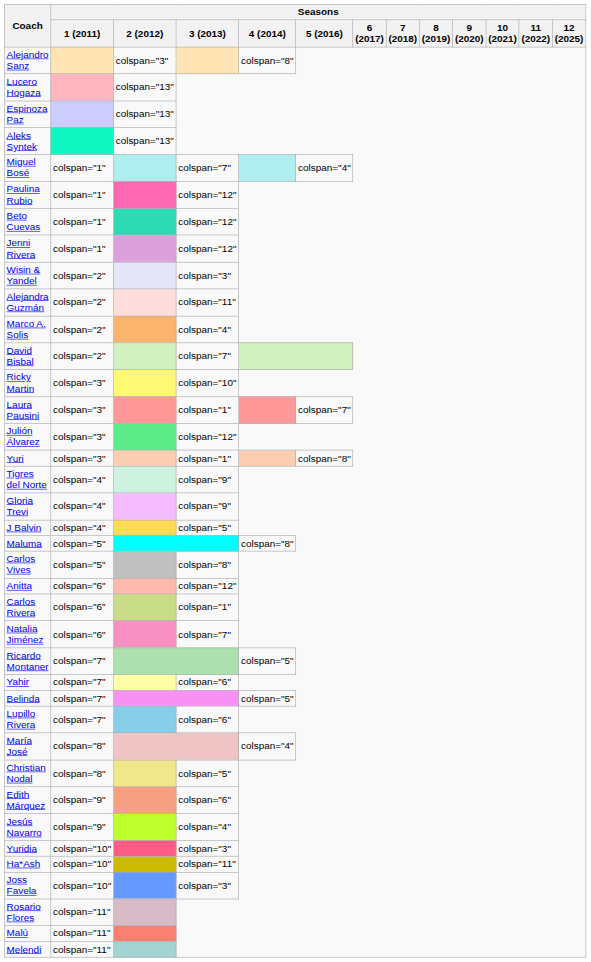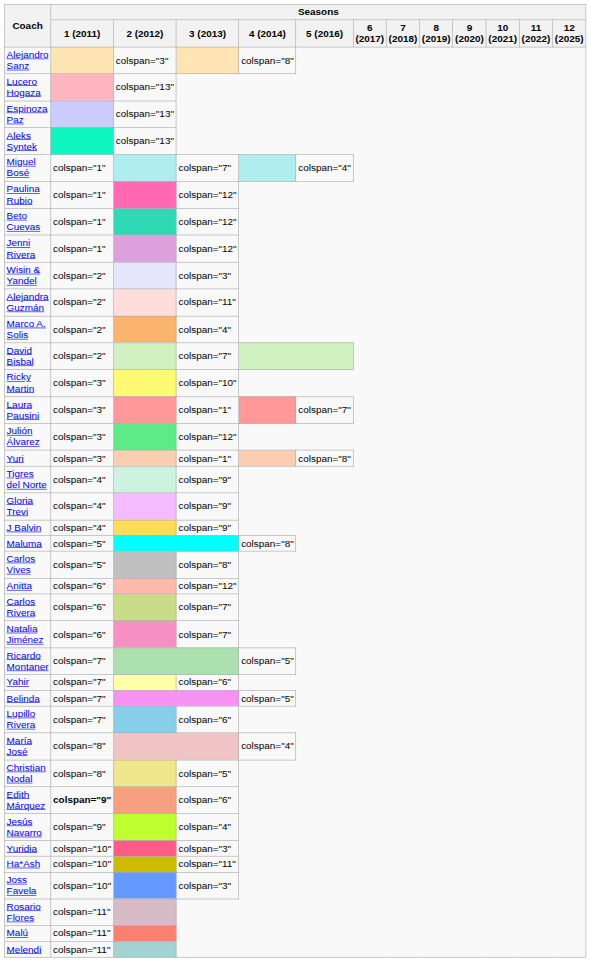(205, 527) colspan="5" -> (205, 527) colspan="9"
(205, 607) colspan="1" -> (205, 607) colspan="7"
(79, 800) normal -> (82, 800) bold
